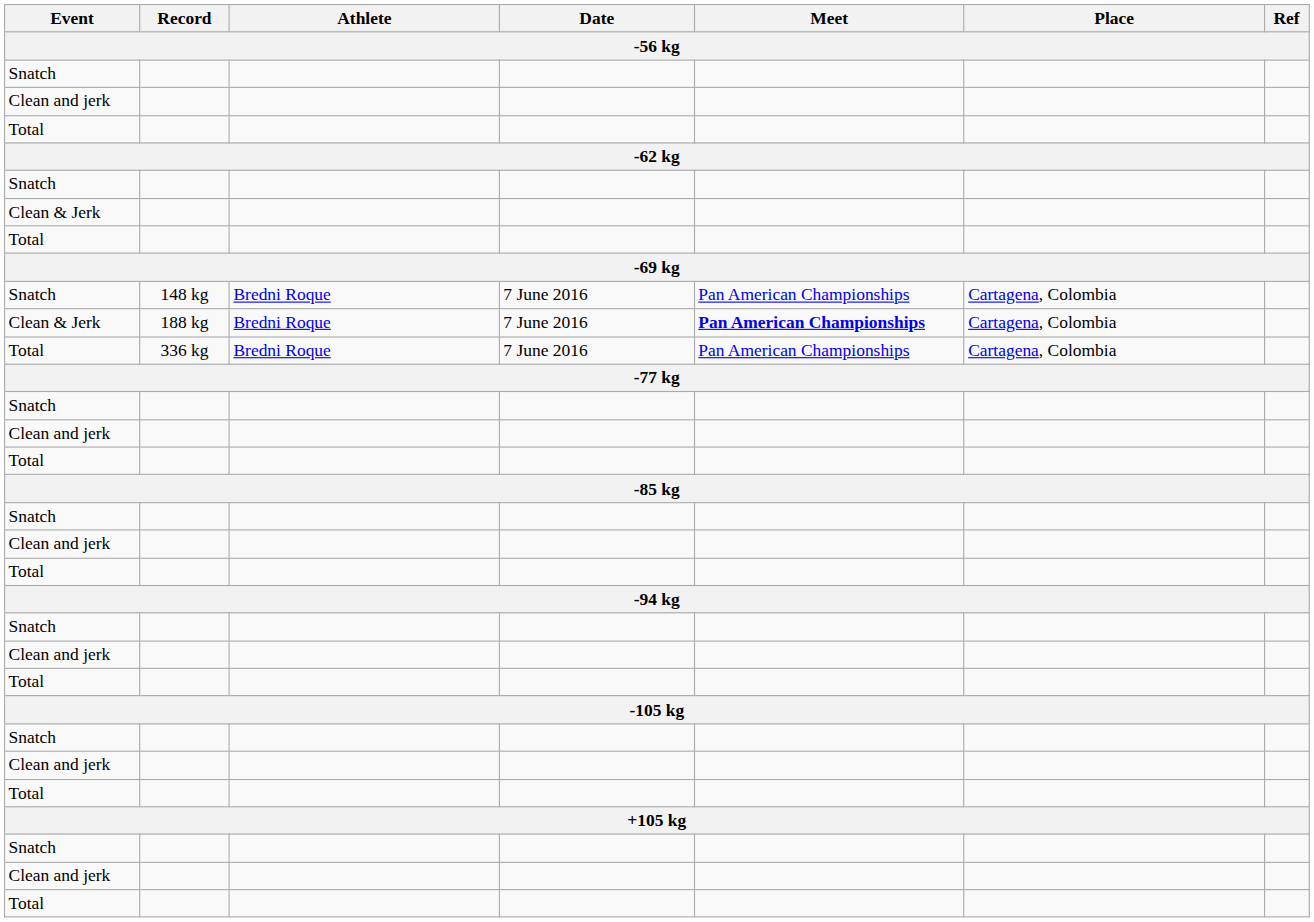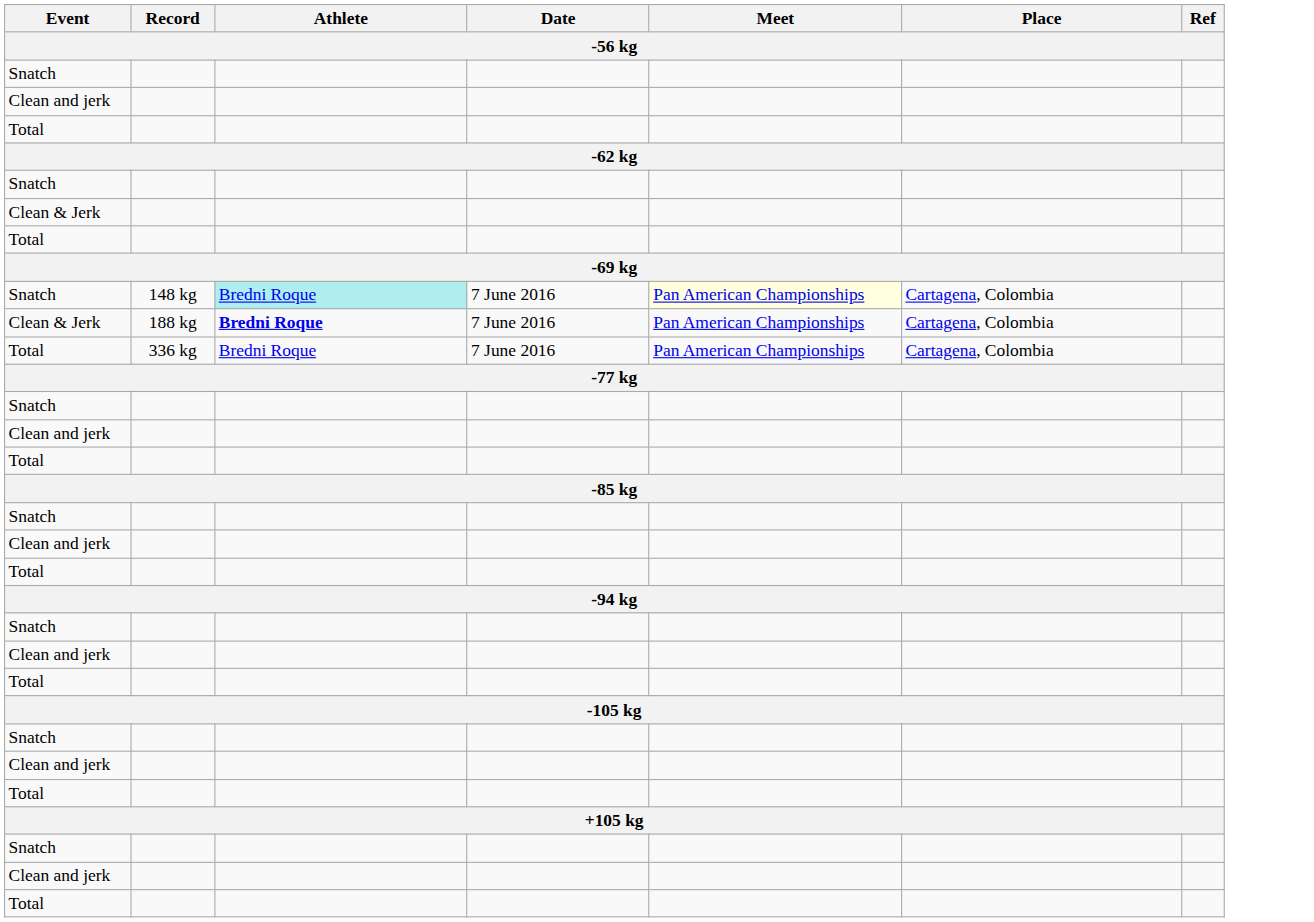(282, 294) no background -> (267, 294) paleturquoise background
(804, 294) no background -> (759, 294) lightyellow background
(282, 322) normal -> (271, 322) bold
(812, 322) bold -> (759, 322) normal
